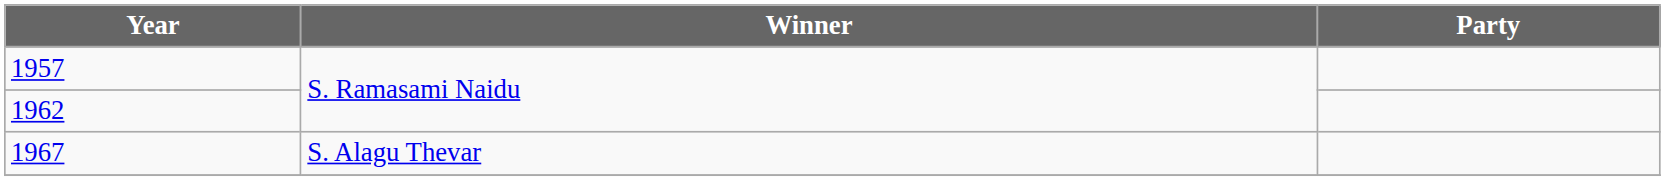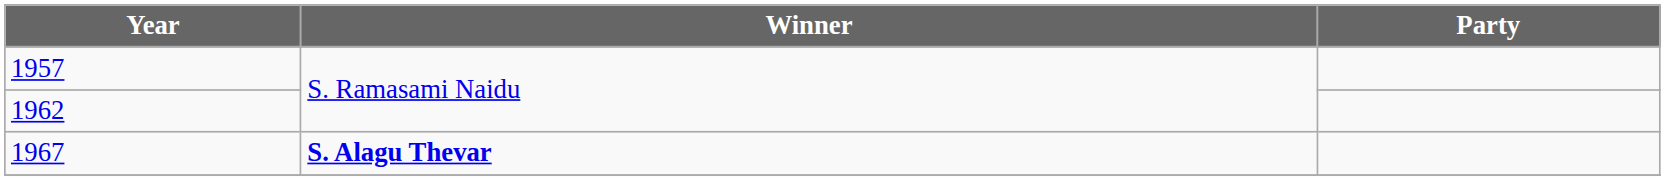(394, 152) normal -> (400, 152) bold
